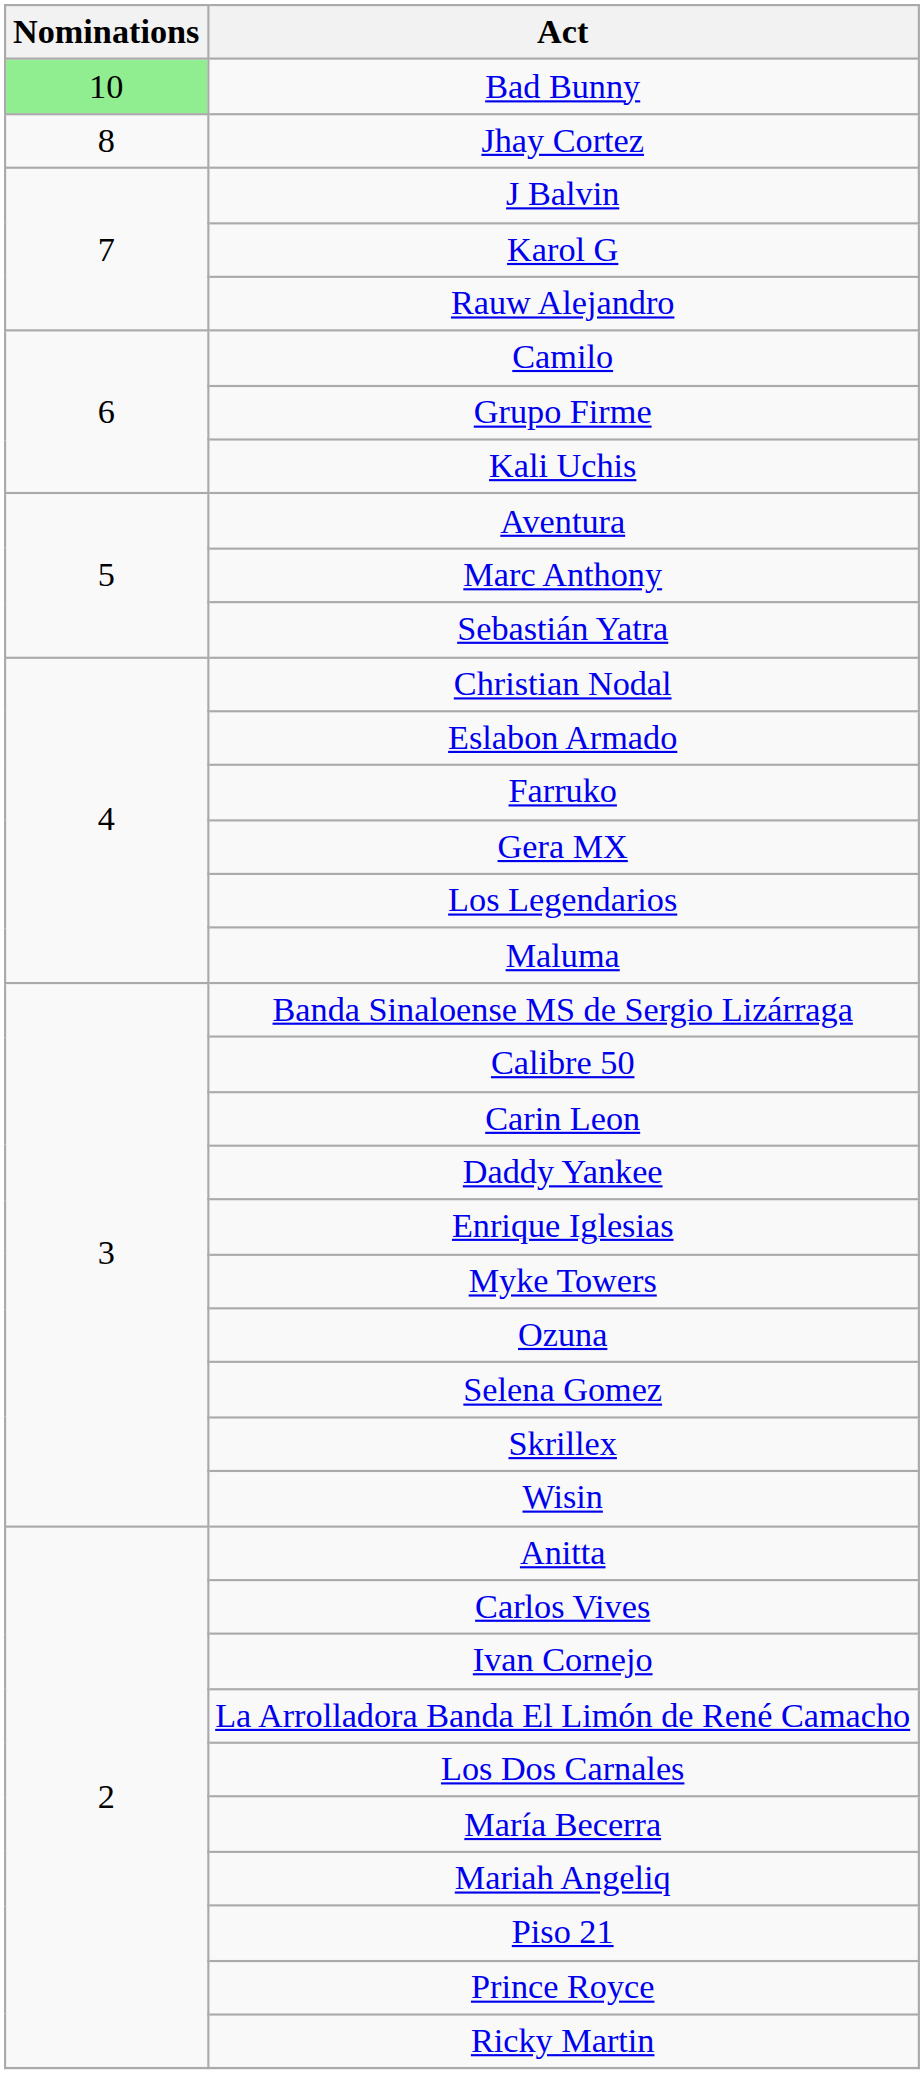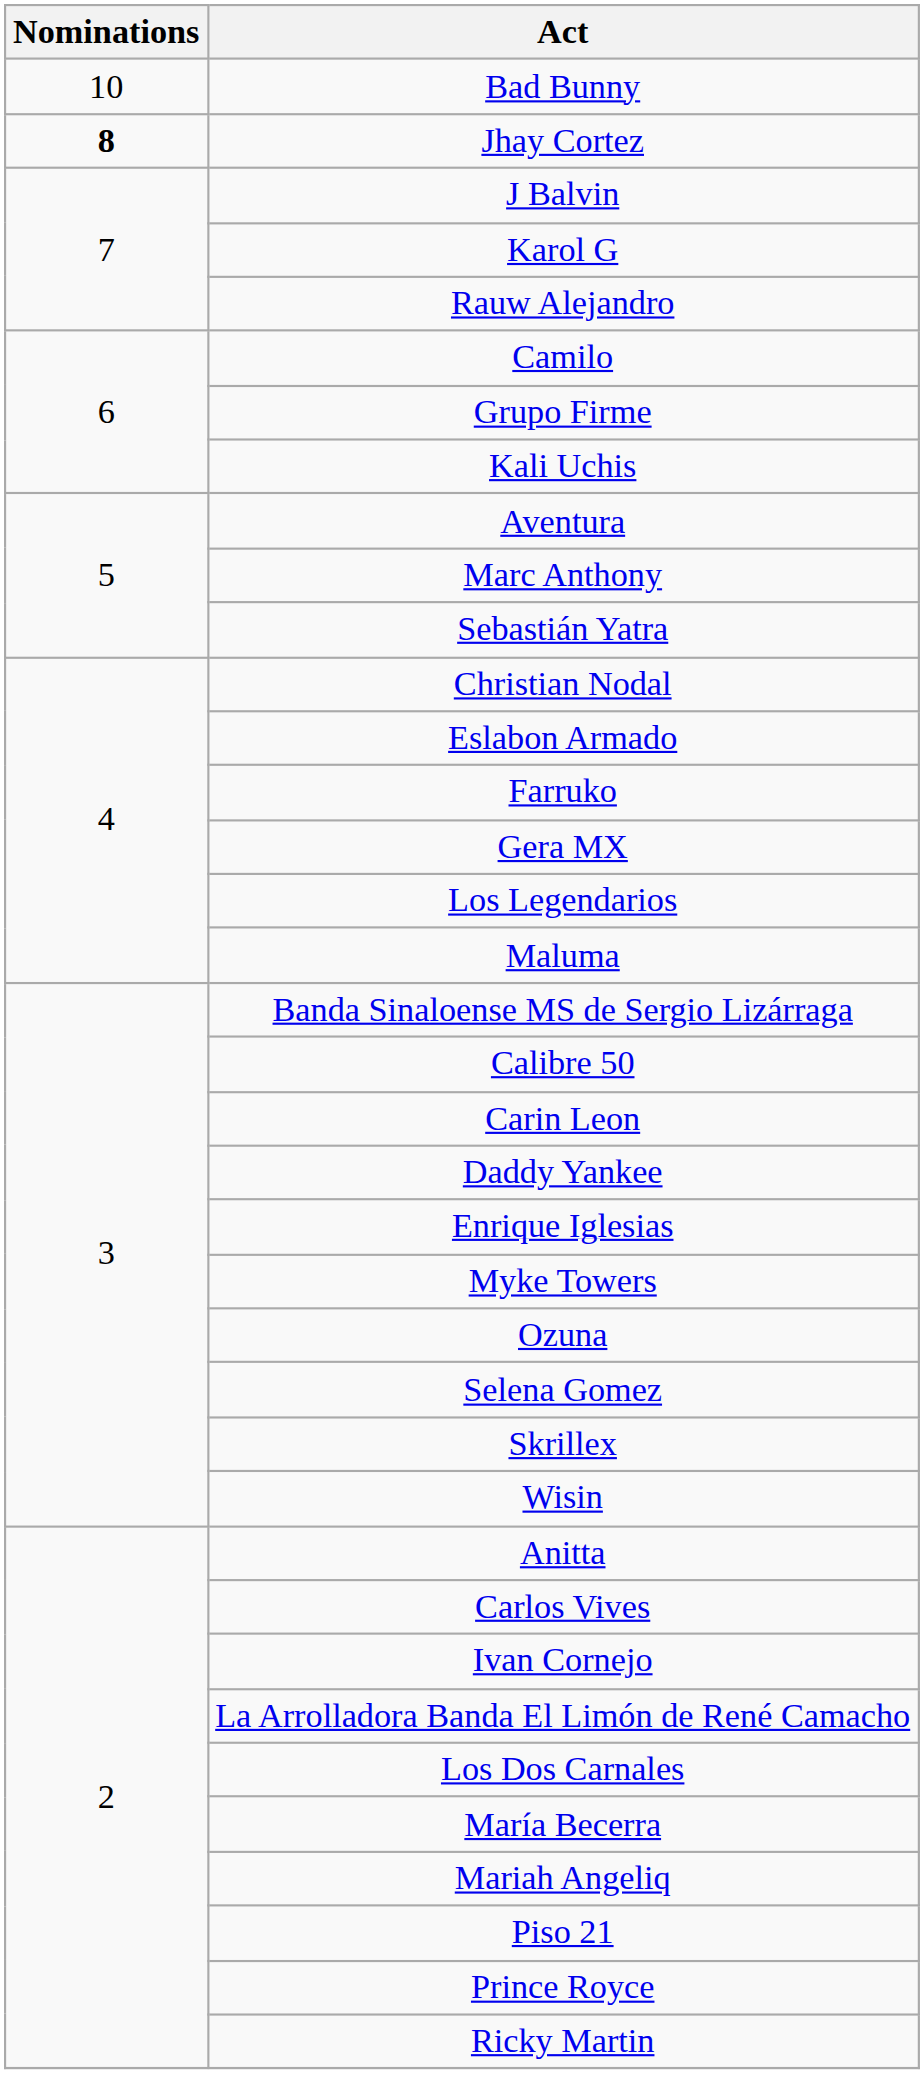(106, 85) lightgreen background -> (106, 85) no background
(106, 140) normal -> (106, 140) bold
